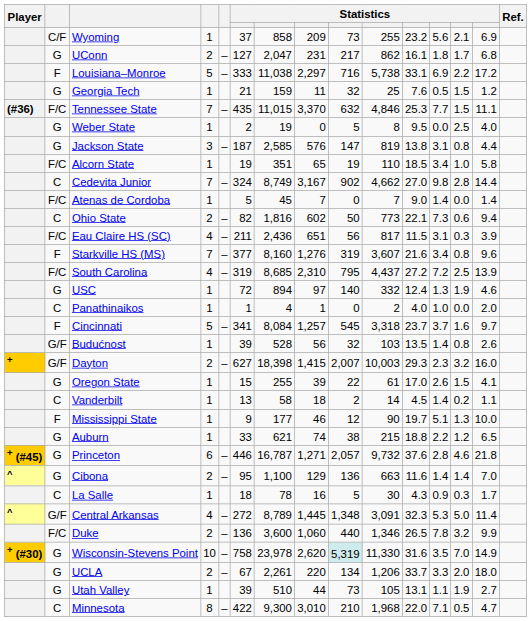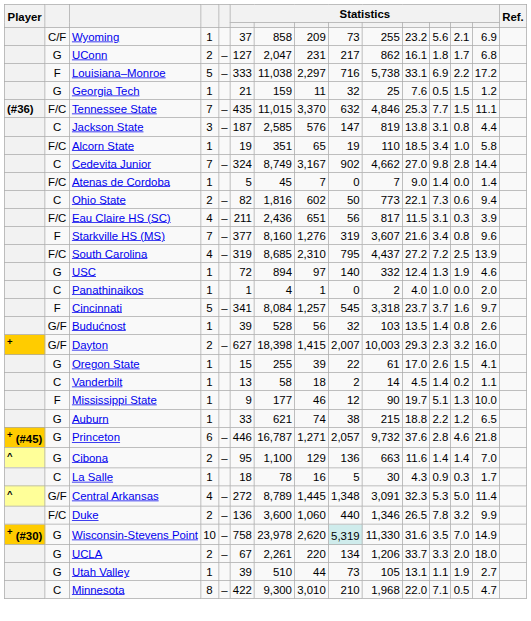- row: (103, 127)
(57, 145) G -> (57, 127) C
